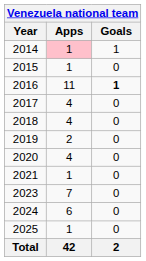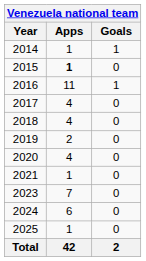(69, 49) pink background -> (69, 49) no background
(69, 67) normal -> (69, 67) bold
(116, 85) bold -> (116, 85) normal
